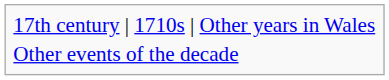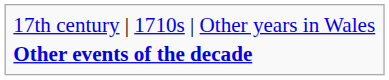(126, 54) normal -> (133, 54) bold
